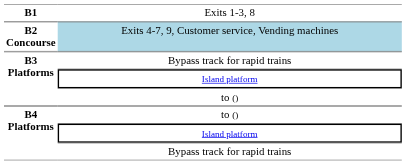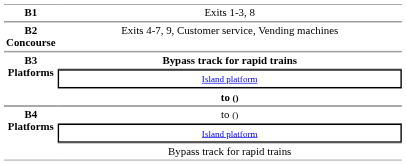(230, 30) lightblue background -> (230, 30) no background
(230, 60) normal -> (230, 60) bold
(230, 97) normal -> (230, 97) bold
